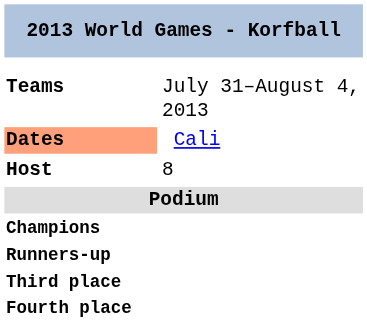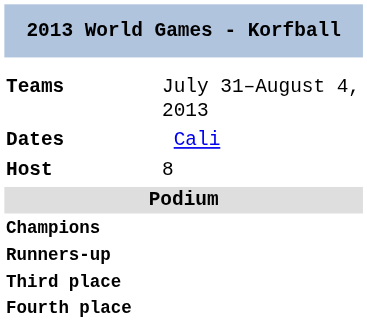(35, 140) lightsalmon background -> (35, 140) no background
